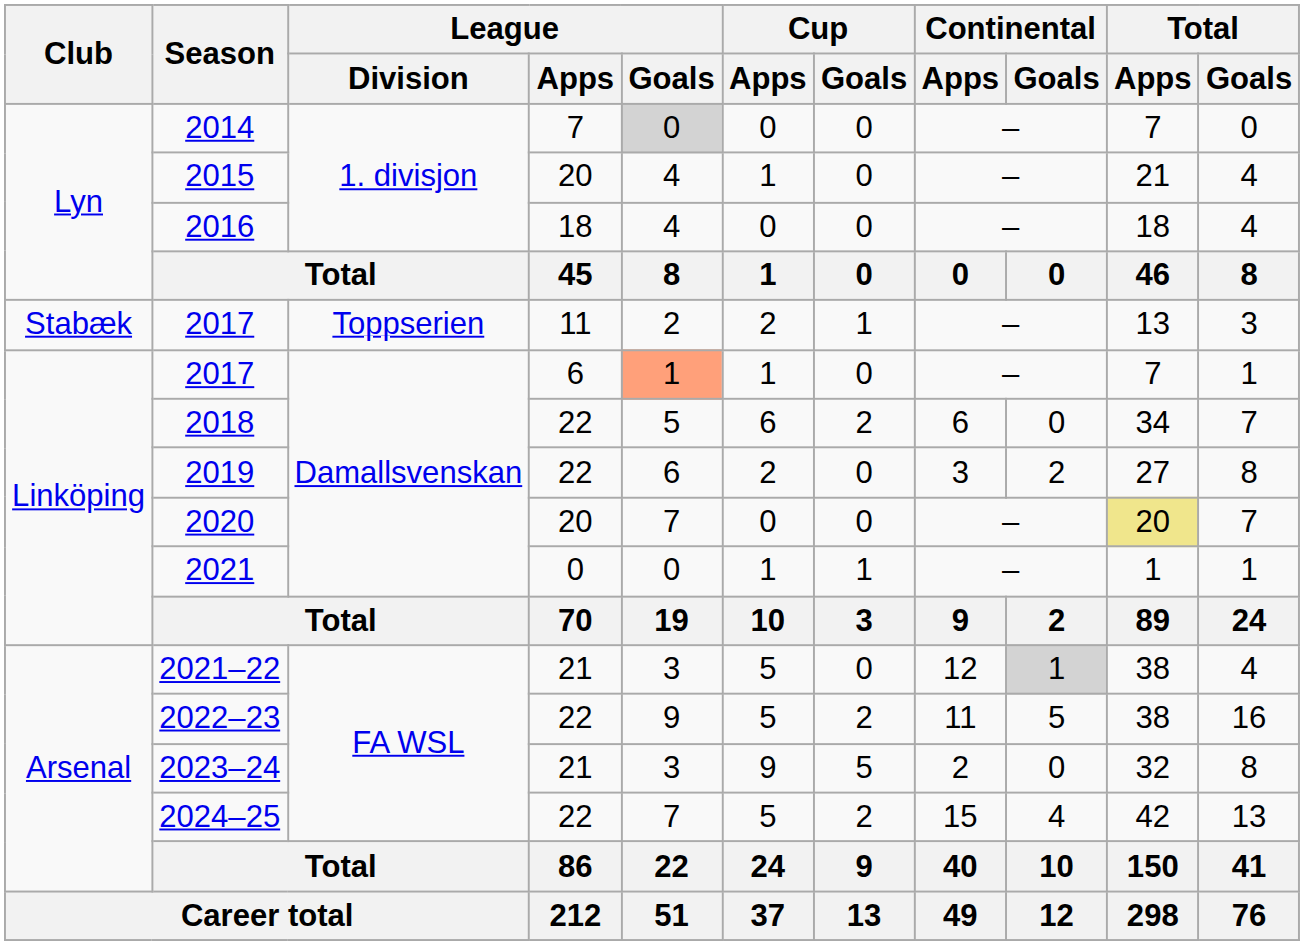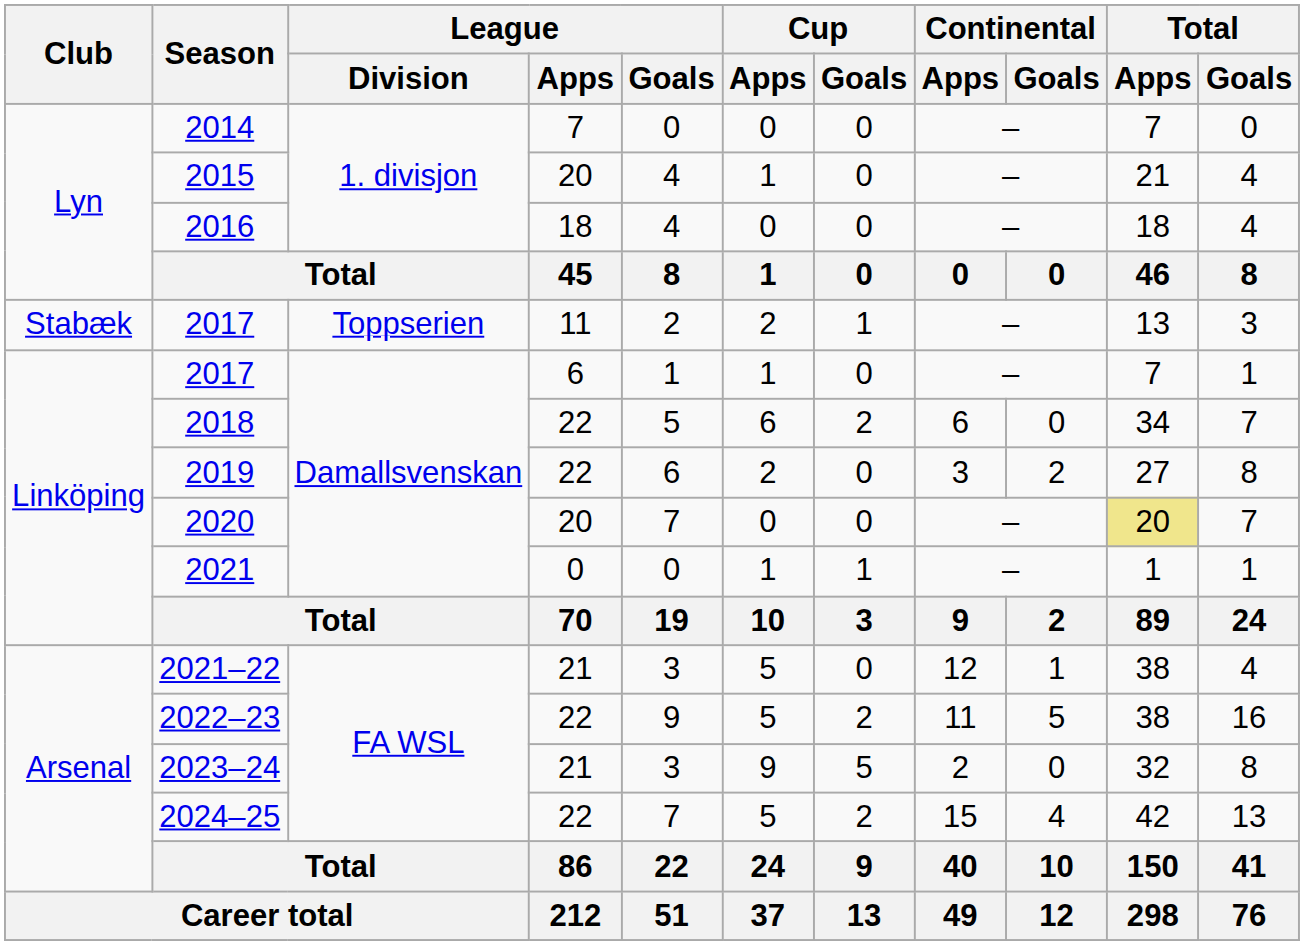(672, 127) lightgrey background -> (672, 127) no background
(672, 373) lightsalmon background -> (672, 373) no background
(1057, 669) lightgrey background -> (1057, 669) no background
